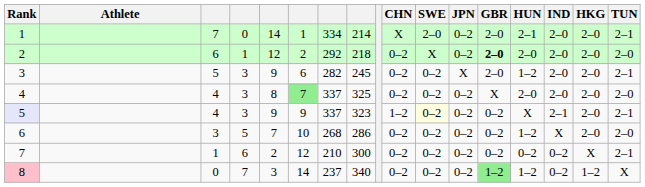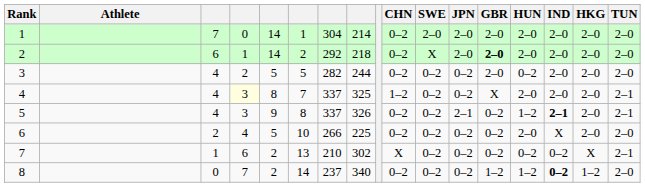(332, 34) 334 -> (332, 34) 304
(398, 34) X -> (398, 34) 0–2
(463, 34) 0–2 -> (463, 34) 2–0
(527, 34) 2–1 -> (527, 34) 2–0
(624, 34) 2–1 -> (624, 34) 2–0
(274, 53) 12 -> (274, 53) 14
(463, 53) 0–2 -> (463, 53) 2–0
(216, 73) 5 -> (216, 73) 4
(245, 73) 3 -> (245, 73) 2
(274, 73) 9 -> (274, 73) 5
(303, 73) 6 -> (303, 73) 5
(361, 73) 245 -> (361, 73) 244
(463, 73) X -> (463, 73) 0–2
(527, 73) 1–2 -> (527, 73) 0–2
(624, 73) 2–1 -> (624, 73) 2–0
(245, 93) no background -> (245, 93) lightyellow background
(303, 93) lightgreen background -> (303, 93) no background
(398, 93) 0–2 -> (398, 93) 1–2
(624, 93) 2–0 -> (624, 93) 2–1
(22, 113) lavender background -> (22, 113) no background
(303, 113) 9 -> (303, 113) 8
(361, 113) 323 -> (361, 113) 326
(398, 113) 1–2 -> (398, 113) 0–2
(432, 113) lightyellow background -> (432, 113) no background
(463, 113) 0–2 -> (463, 113) 2–1
(527, 113) X -> (527, 113) 1–2
(559, 113) normal -> (559, 113) bold
(216, 133) 3 -> (216, 133) 2
(245, 133) 5 -> (245, 133) 4
(274, 133) 7 -> (274, 133) 5
(332, 133) 268 -> (332, 133) 266
(361, 133) 286 -> (361, 133) 225
(527, 133) 1–2 -> (527, 133) 2–0
(303, 152) 12 -> (303, 152) 13
(361, 152) 300 -> (361, 152) 302
(398, 152) 0–2 -> (398, 152) X
(22, 172) pink background -> (22, 172) no background
(274, 172) 3 -> (274, 172) 2
(494, 172) lightgreen background -> (494, 172) no background
(559, 172) normal -> (559, 172) bold
(624, 172) X -> (624, 172) 2–0
